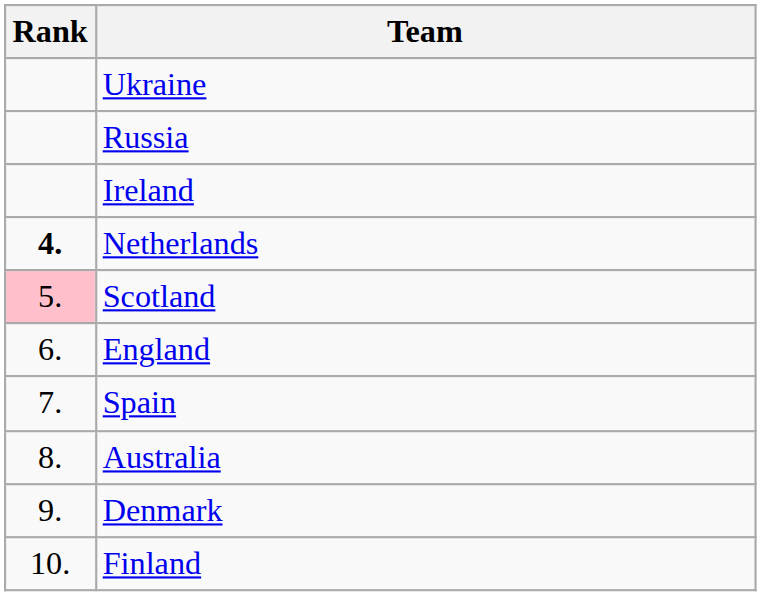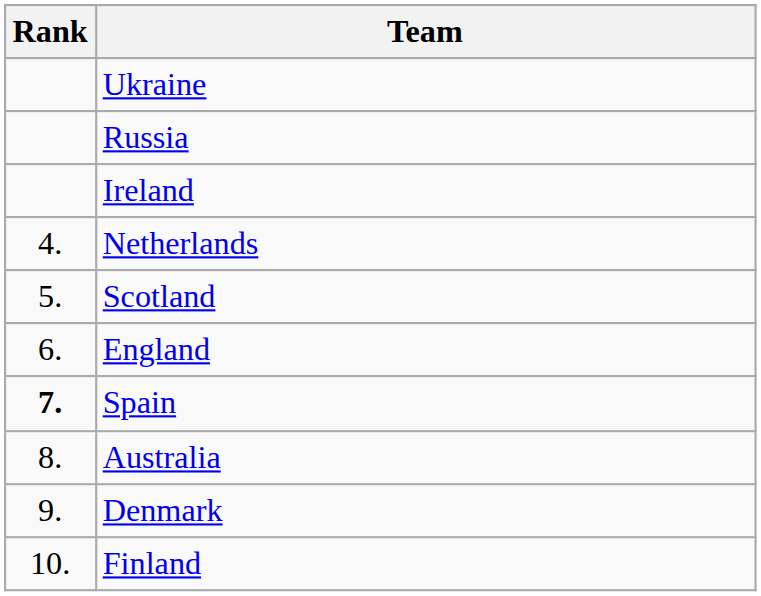(50, 243) bold -> (50, 243) normal
(50, 296) pink background -> (50, 296) no background
(50, 403) normal -> (50, 403) bold
